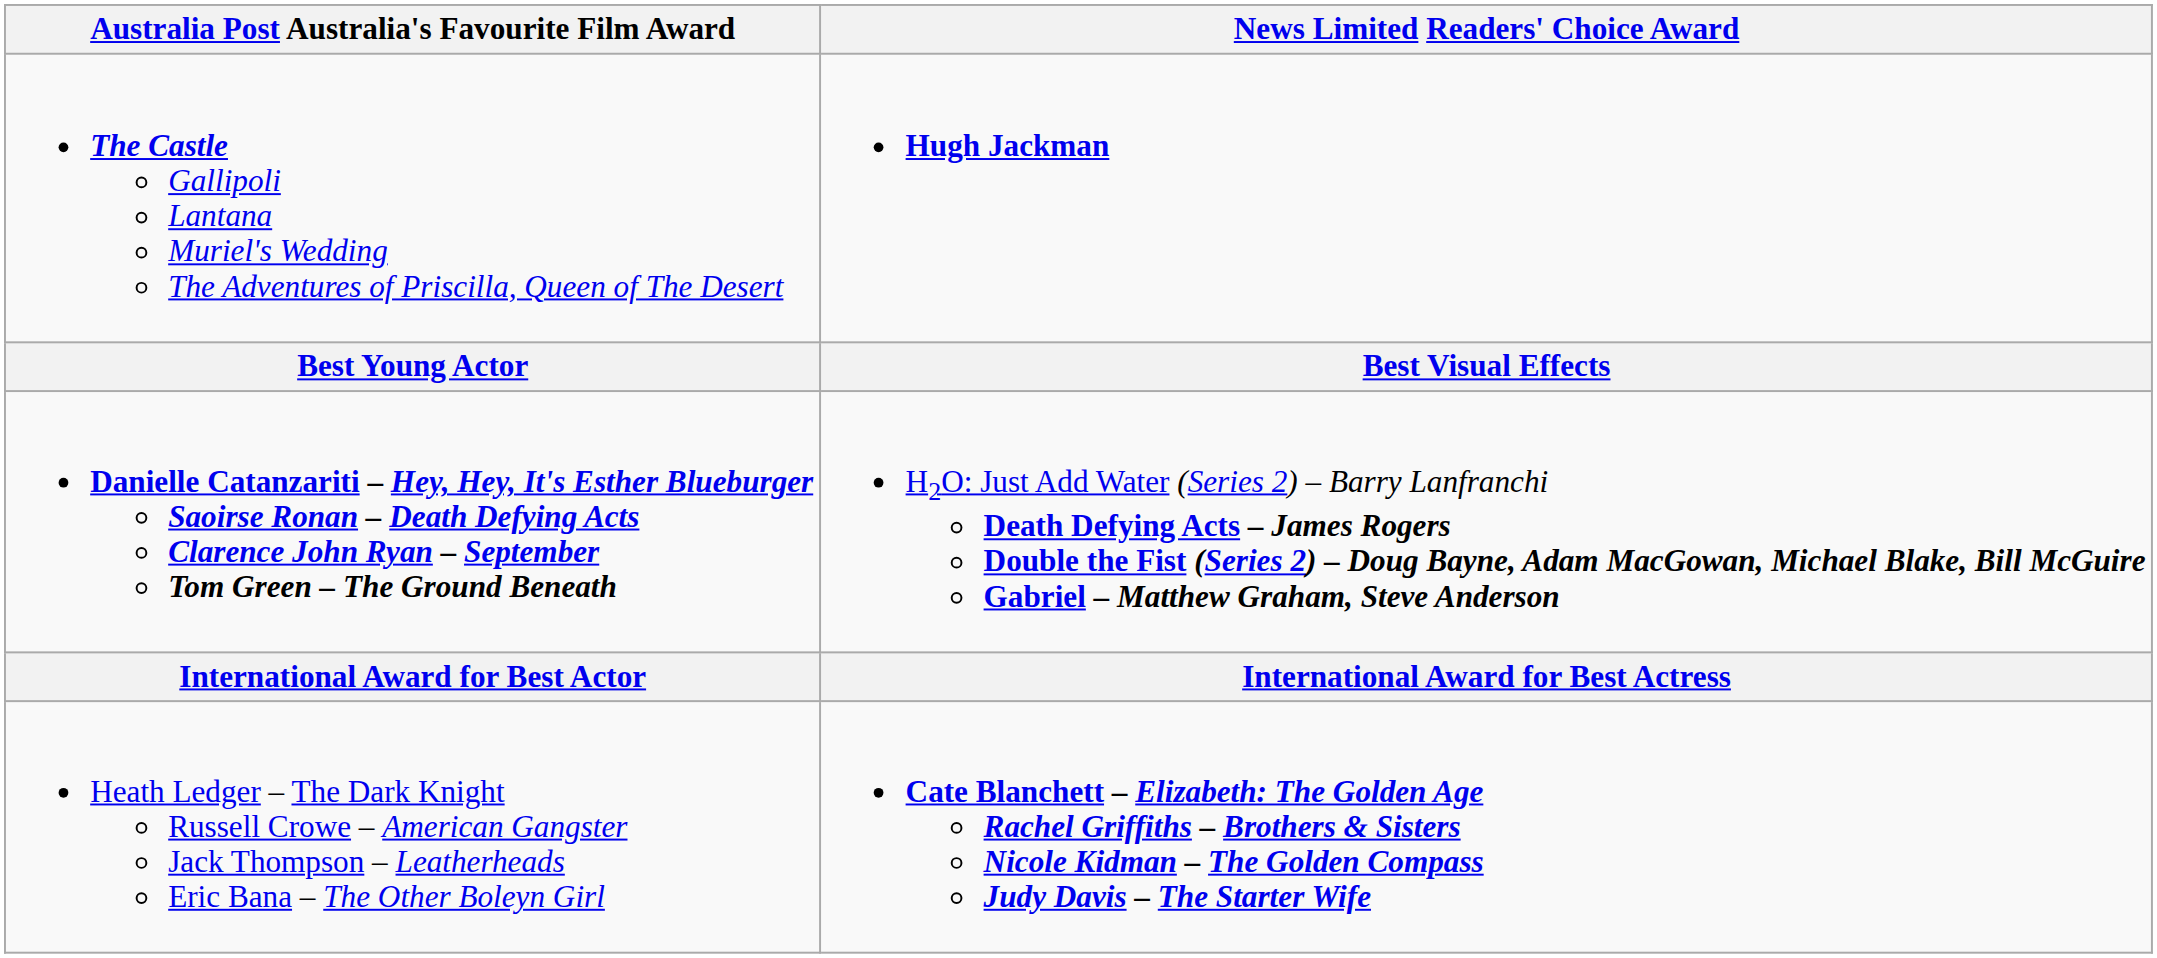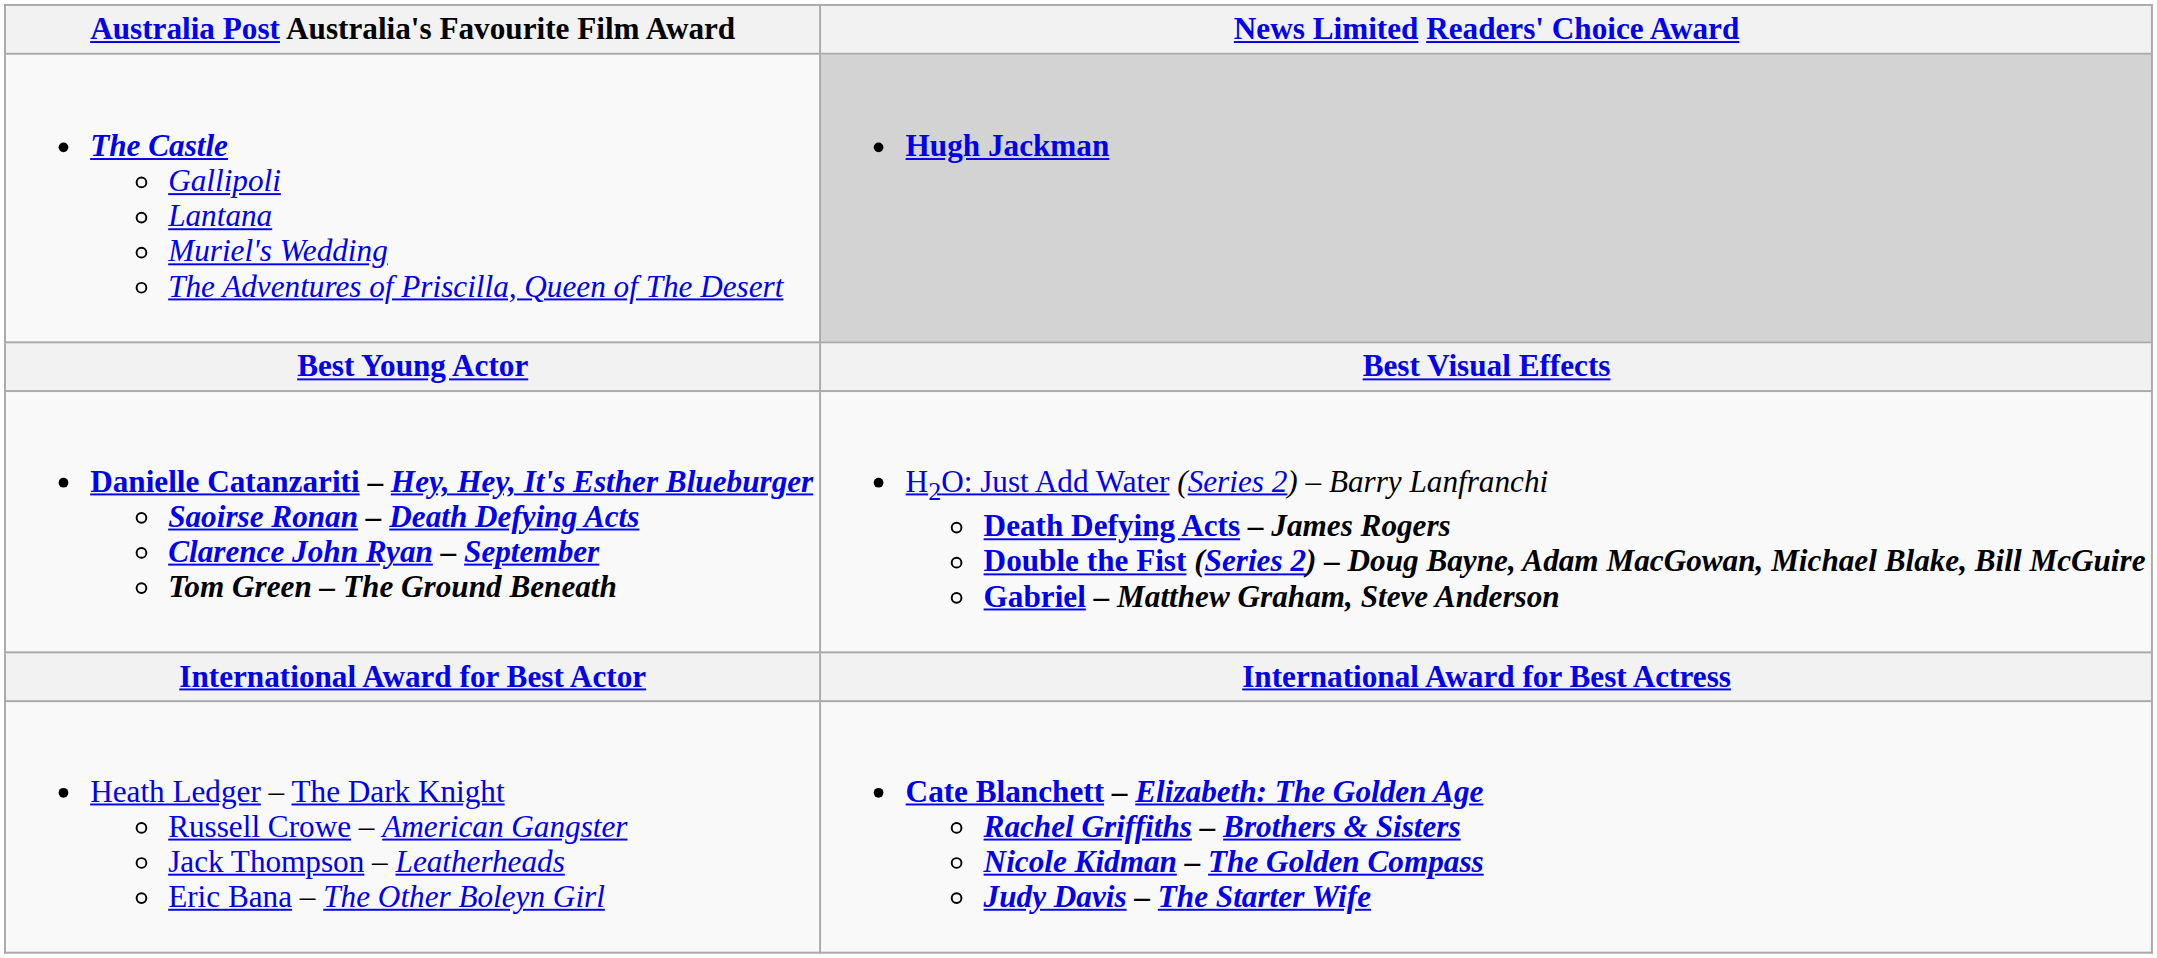(1487, 145) no background -> (1487, 145) lightgrey background
